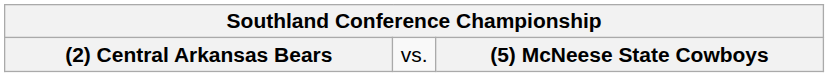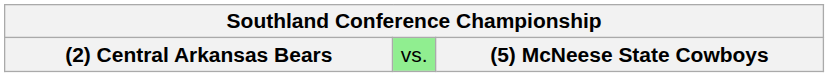(414, 54) no background -> (414, 54) lightgreen background
